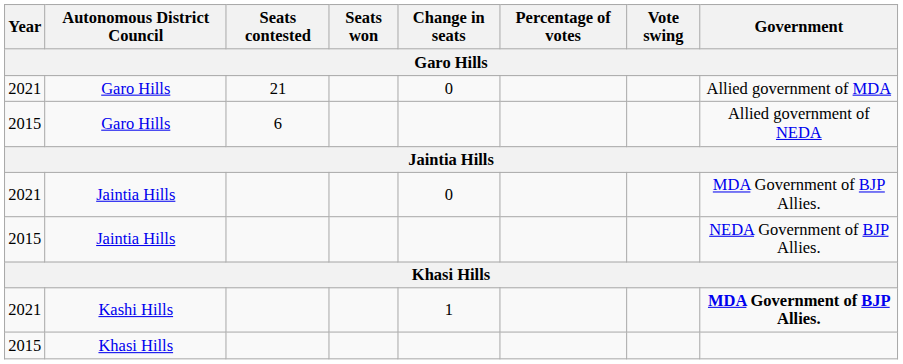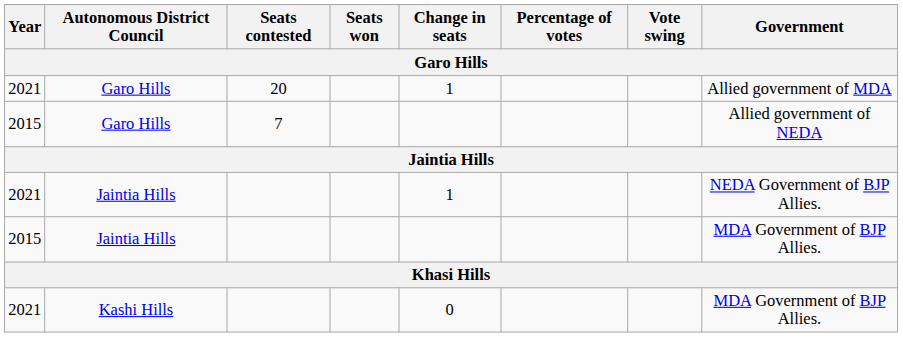(278, 88) 21 -> (278, 88) 20
(449, 88) 0 -> (450, 88) 1
(278, 123) 6 -> (278, 123) 7
(449, 194) 0 -> (450, 194) 1
(799, 194) MDA Government of BJP Allies. -> (799, 194) NEDA Government of BJP Allies.
(799, 239) NEDA Government of BJP Allies. -> (799, 239) MDA Government of BJP Allies.
(449, 310) 1 -> (450, 310) 0
(799, 310) bold -> (799, 310) normal
- row: (25, 345)
